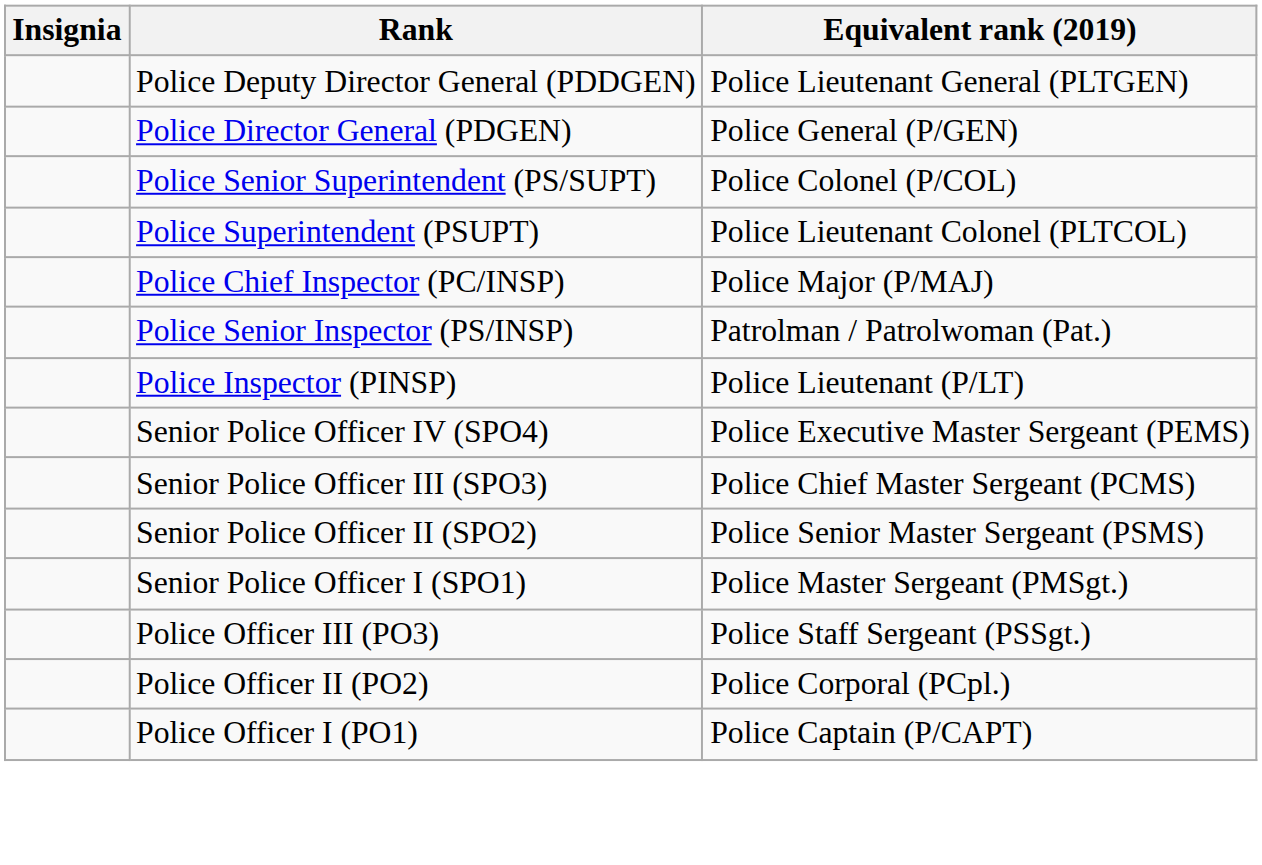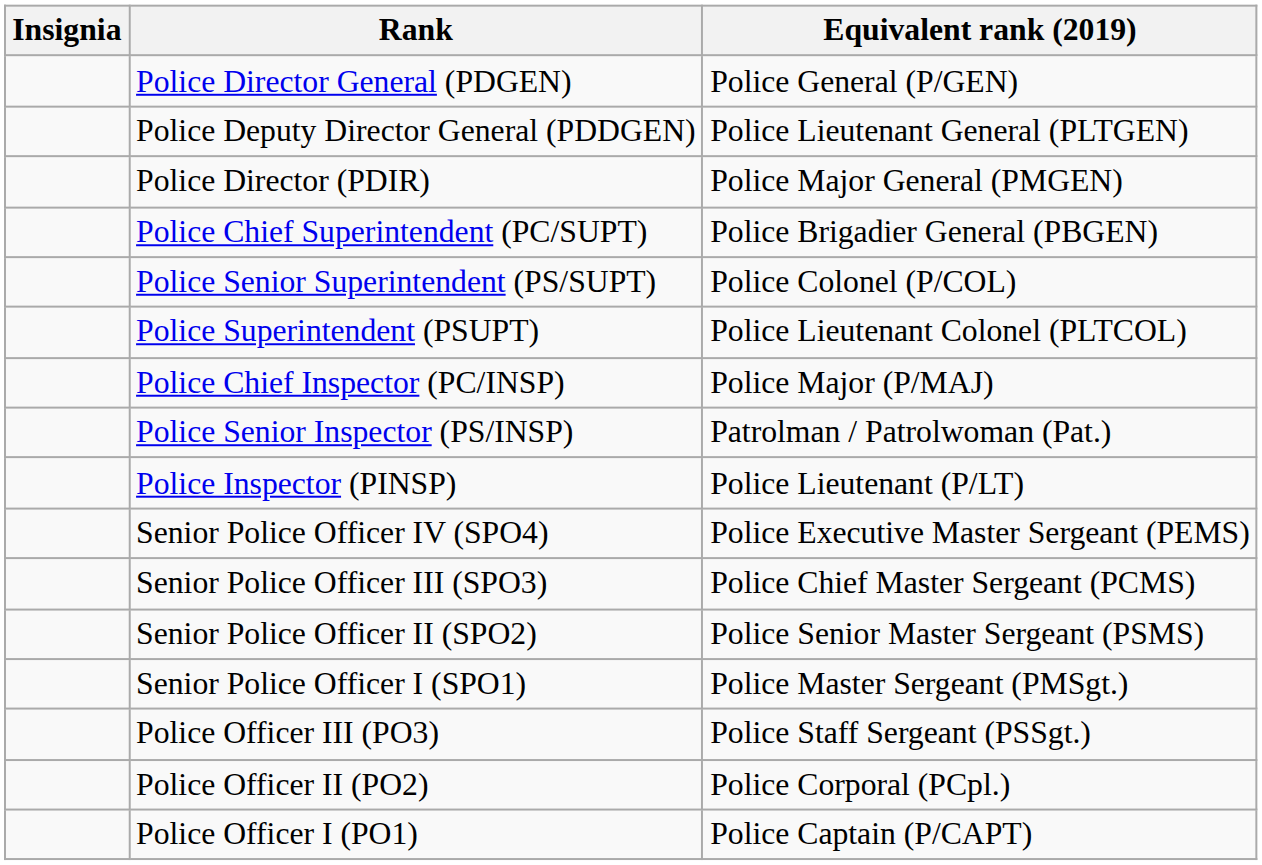rows swapped: (354, 130) <-> (416, 80)
+ row: (283, 181)
+ row: (392, 231)
